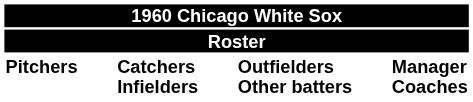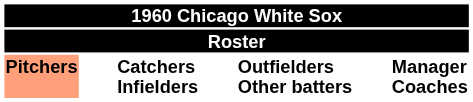(42, 66) no background -> (42, 66) lightsalmon background
